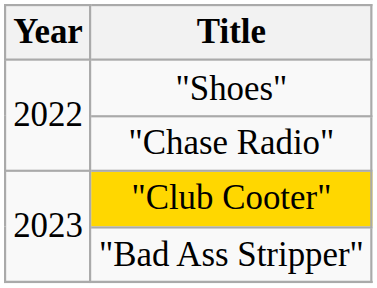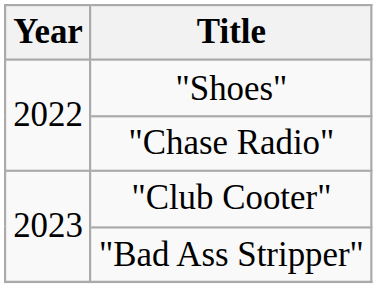(231, 198) gold background -> (231, 198) no background
